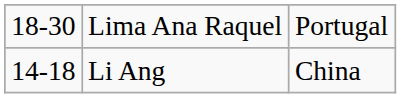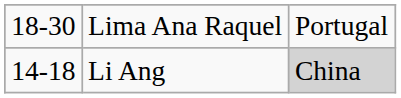(328, 69) no background -> (328, 69) lightgrey background
